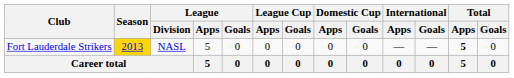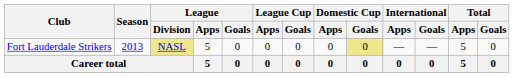(132, 47) gold background -> (132, 47) no background
(172, 47) no background -> (172, 47) khaki background
(365, 47) no background -> (365, 47) khaki background
(463, 47) bold -> (463, 47) normal
